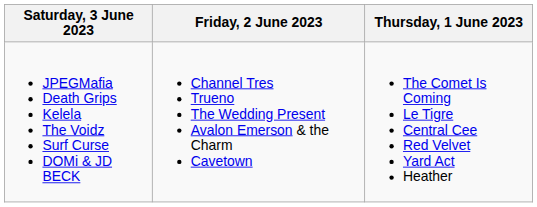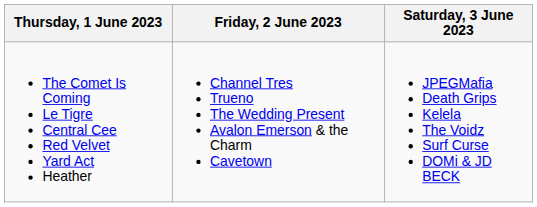columns swapped: (449, 23) <-> (79, 23)
